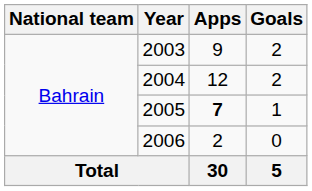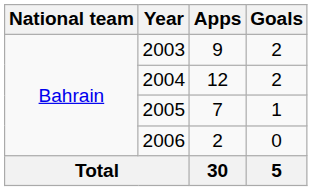(218, 110) bold -> (218, 110) normal
